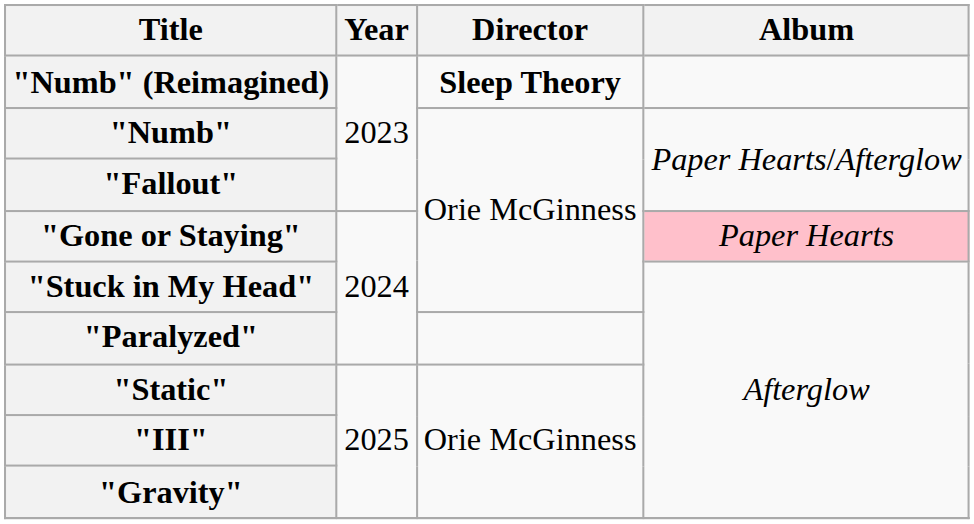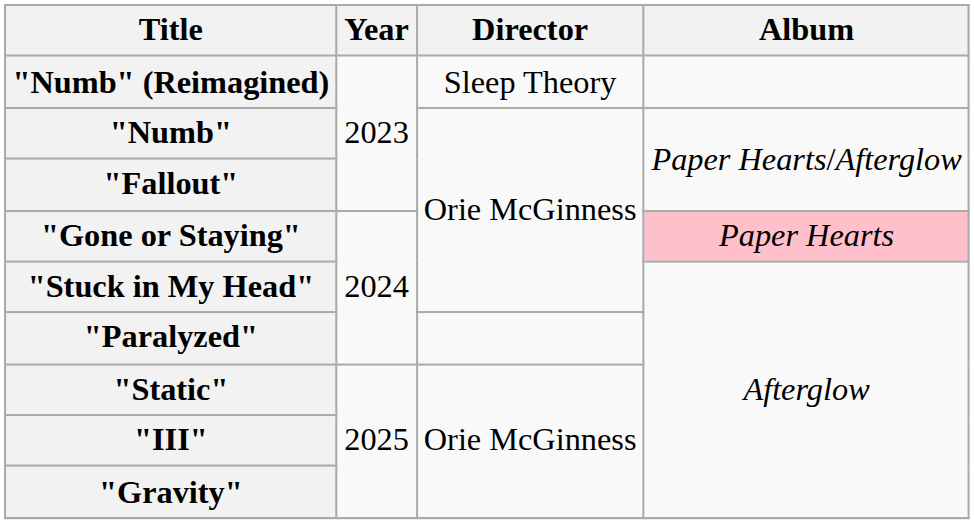(530, 81) bold -> (530, 81) normal
